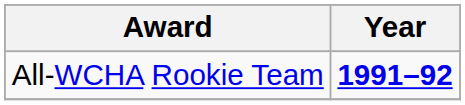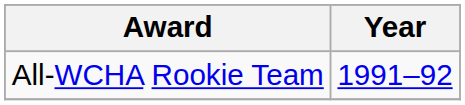(395, 74) bold -> (395, 74) normal
